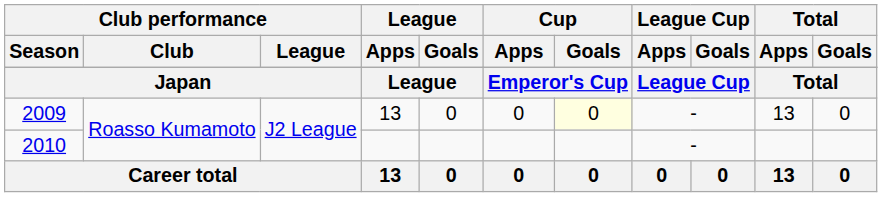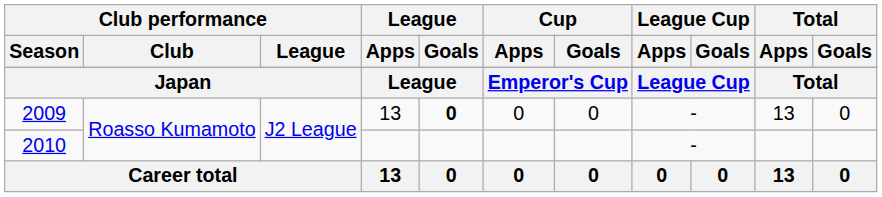(451, 113) normal -> (451, 113) bold
(593, 113) lightyellow background -> (593, 113) no background
